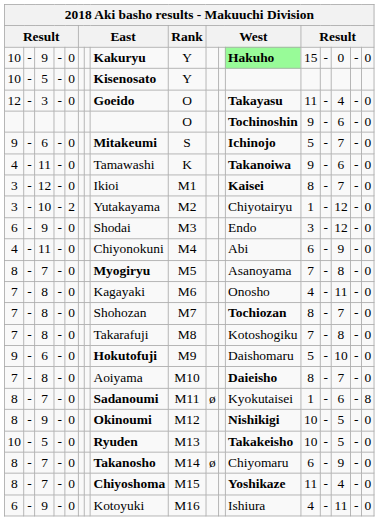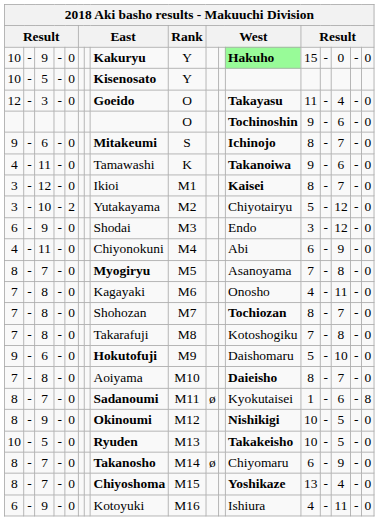(311, 143) 5 -> (311, 143) 8
(311, 206) 1 -> (311, 206) 5
(311, 484) 11 -> (311, 484) 13
